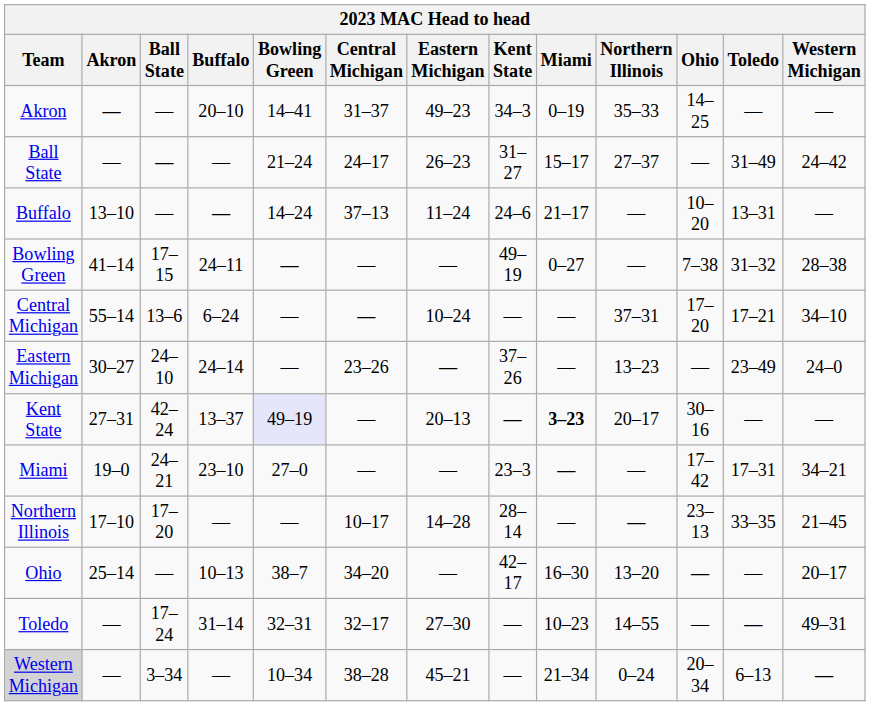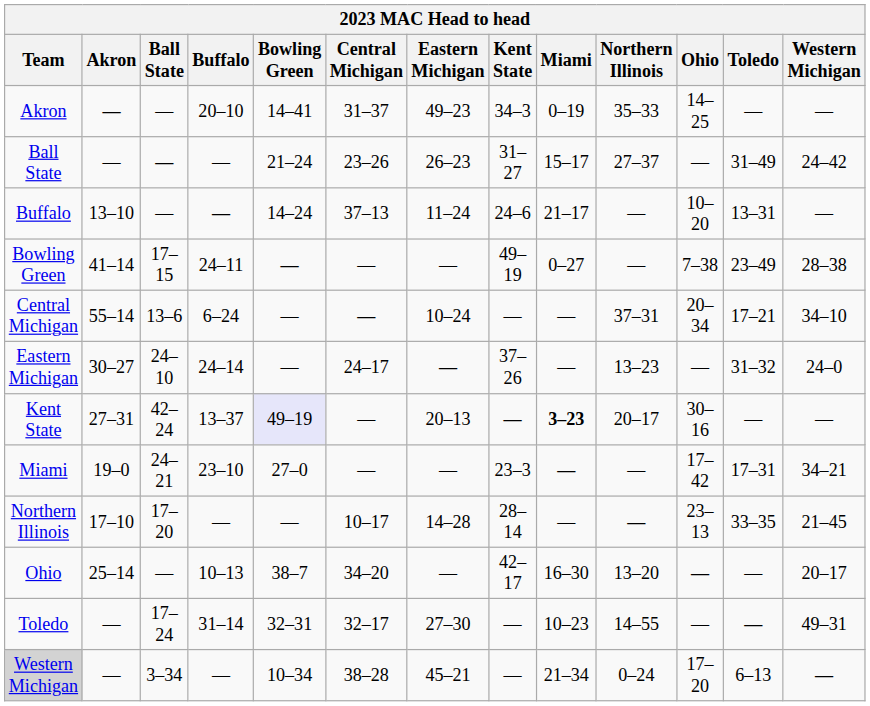(366, 162) 24–17 -> (366, 162) 23–26
(753, 265) 31–32 -> (753, 265) 23–49
(700, 316) 17–20 -> (700, 316) 20–34
(366, 367) 23–26 -> (366, 367) 24–17
(753, 367) 23–49 -> (753, 367) 31–32
(700, 675) 20–34 -> (700, 675) 17–20
